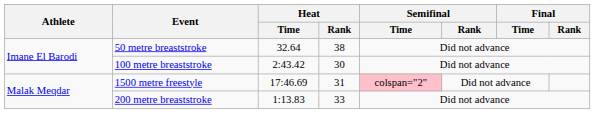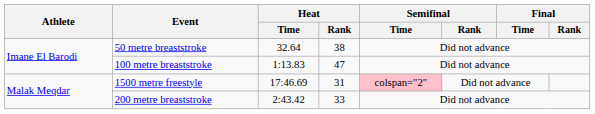(289, 65) 2:43.42 -> (289, 65) 1:13.83
(339, 65) 30 -> (339, 65) 47
(289, 100) 1:13.83 -> (289, 100) 2:43.42
